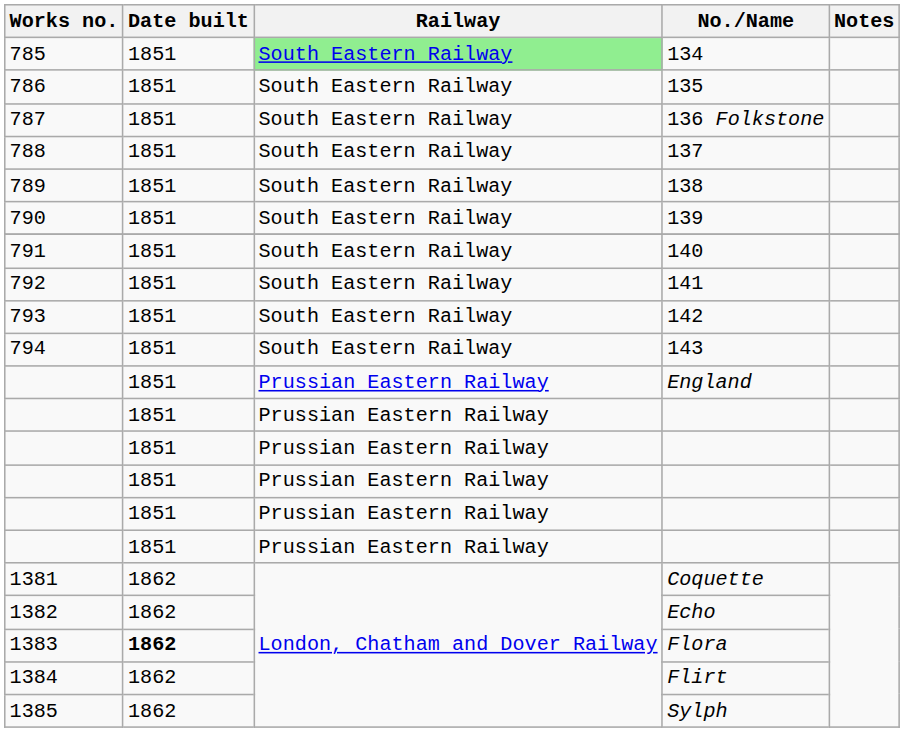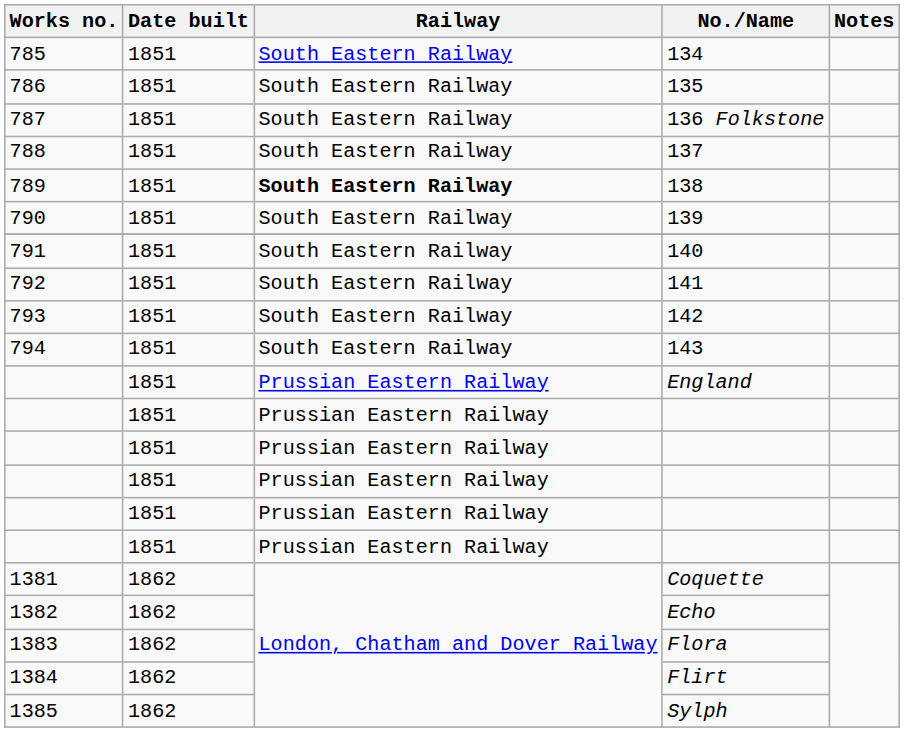(385, 54) lightgreen background -> (385, 54) no background
(385, 185) normal -> (385, 185) bold
(152, 645) bold -> (152, 645) normal
